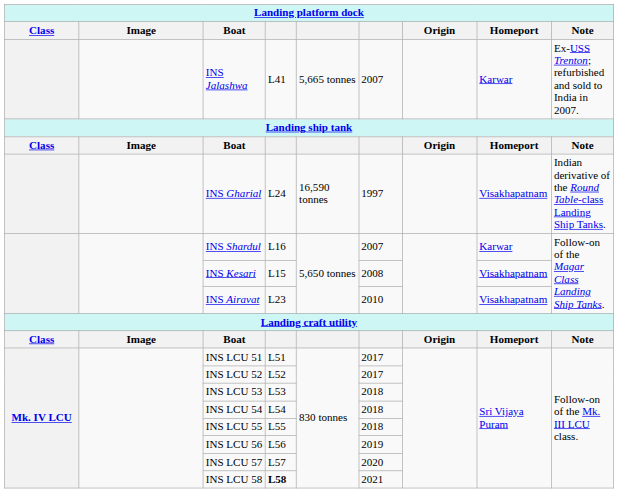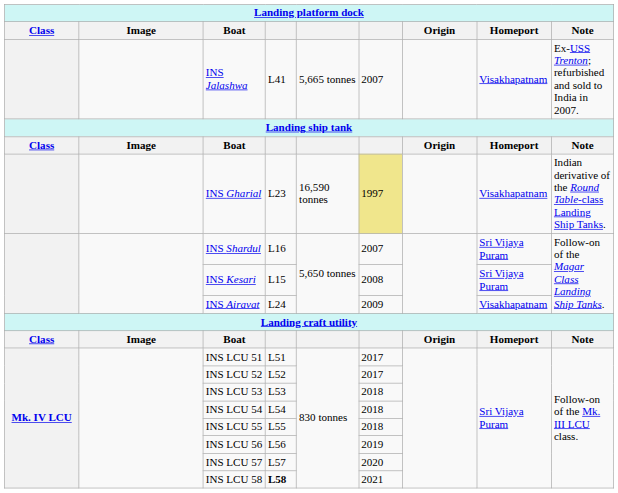(496, 79) Karwar -> (513, 79) Visakhapatnam
(277, 193) L24 -> (277, 193) L23
(372, 193) no background -> (372, 193) khaki background
(496, 247) Karwar -> (501, 249) Sri Vijaya Puram
(513, 273) Visakhapatnam -> (501, 279) Sri Vijaya Puram
(277, 300) L23 -> (277, 304) L24
(372, 300) 2010 -> (372, 304) 2009
